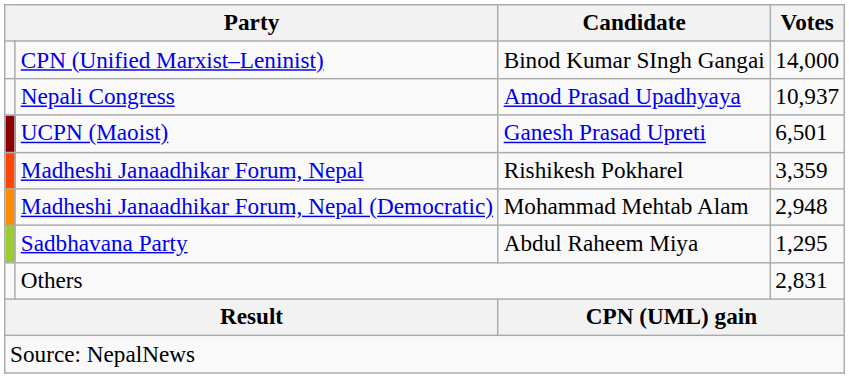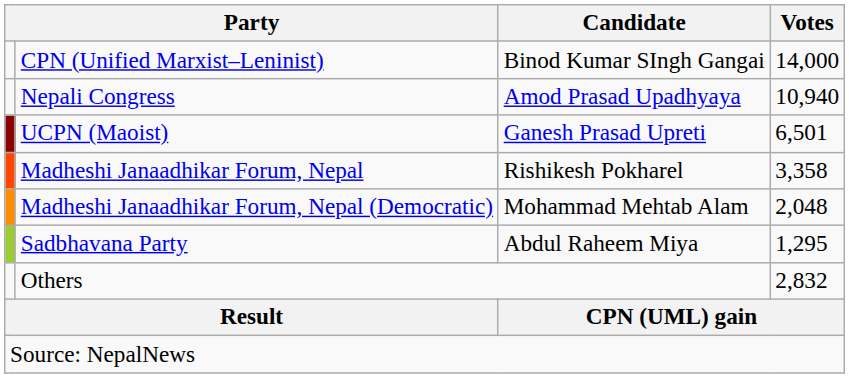(807, 96) 10,937 -> (807, 96) 10,940
(801, 170) 3,359 -> (801, 170) 3,358
(801, 206) 2,948 -> (801, 206) 2,048
(801, 280) 2,831 -> (801, 280) 2,832
